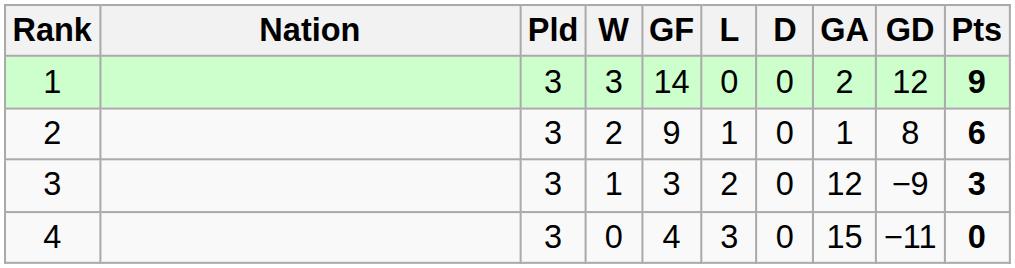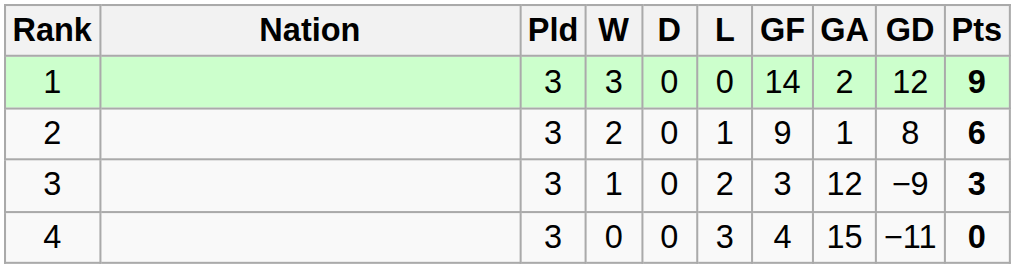columns swapped: (785, 30) <-> (671, 30)
